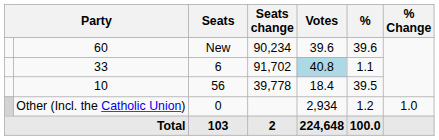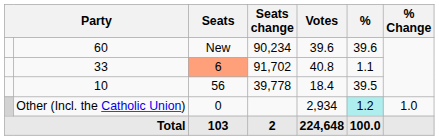(218, 67) no background -> (218, 67) lightsalmon background
(322, 67) lightblue background -> (322, 67) no background
(365, 106) no background -> (365, 106) paleturquoise background
